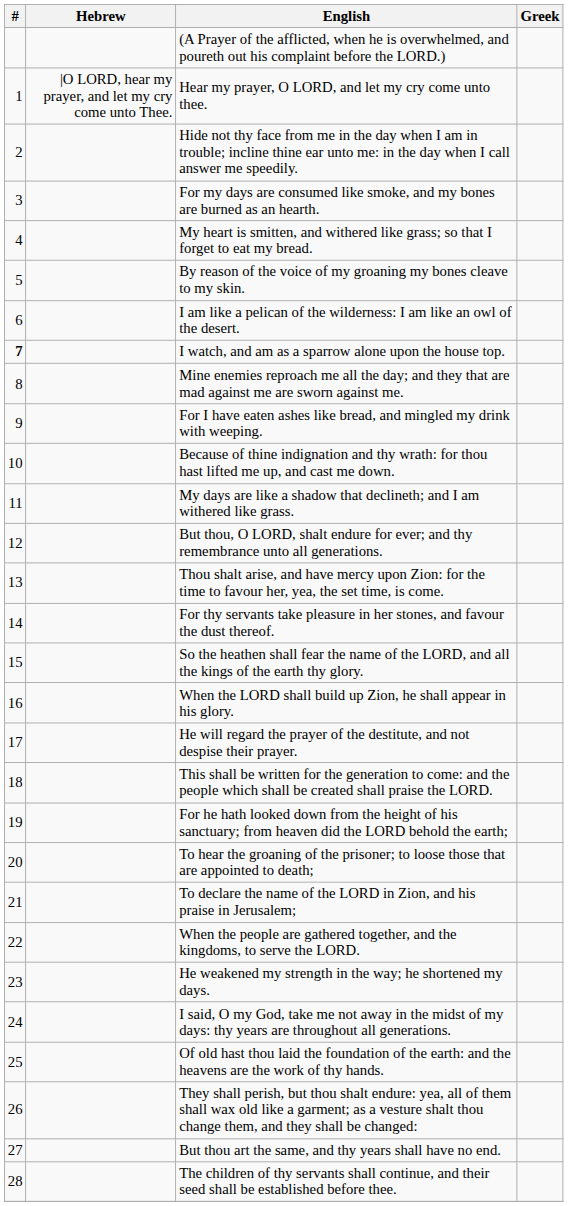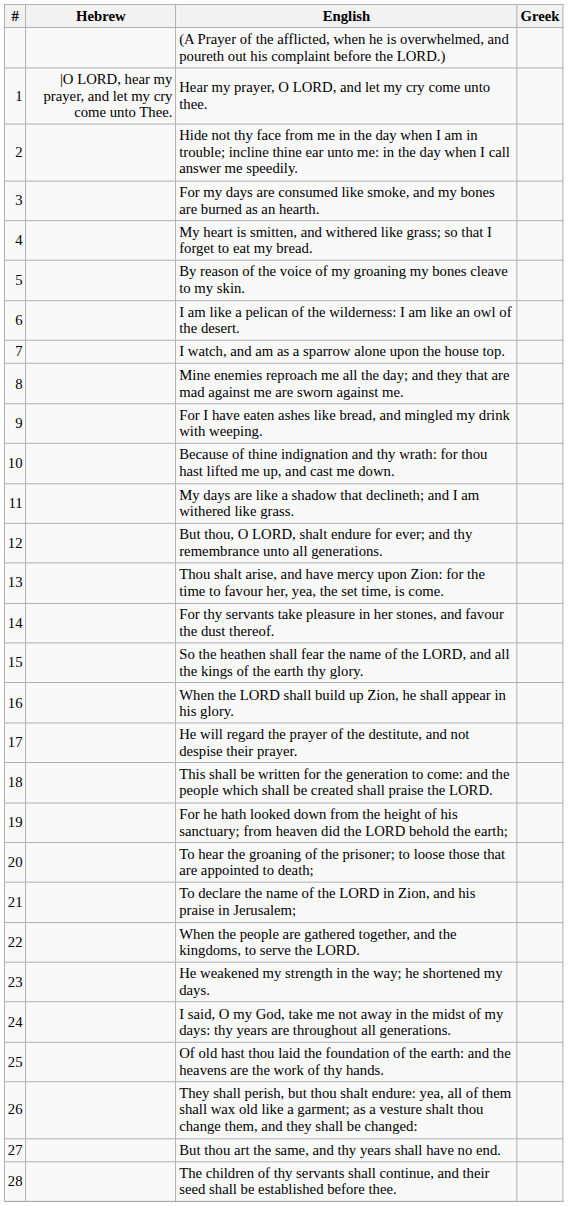(19, 351) bold -> (19, 351) normal
